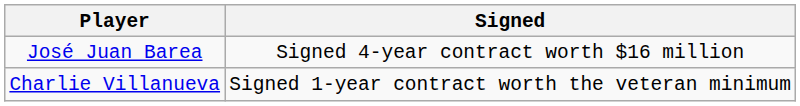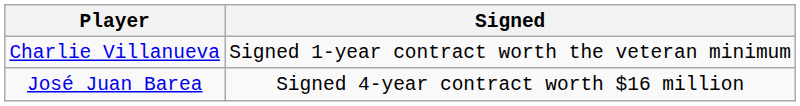rows swapped: (115, 52) <-> (115, 84)
